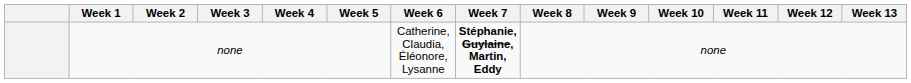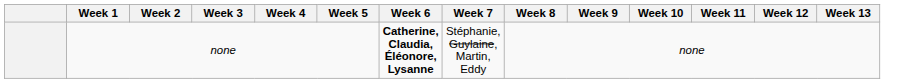(423, 50) normal -> (411, 50) bold
(488, 50) bold -> (473, 50) normal
